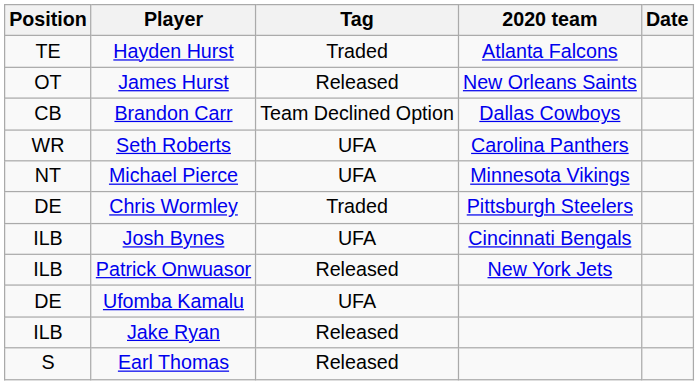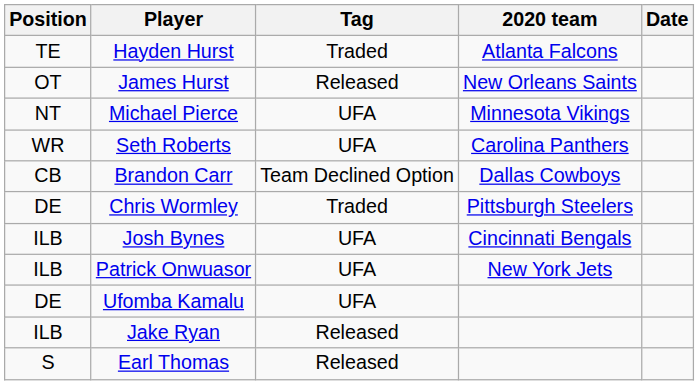rows swapped: (173, 113) <-> (173, 176)
(357, 269) Released -> (357, 269) UFA
